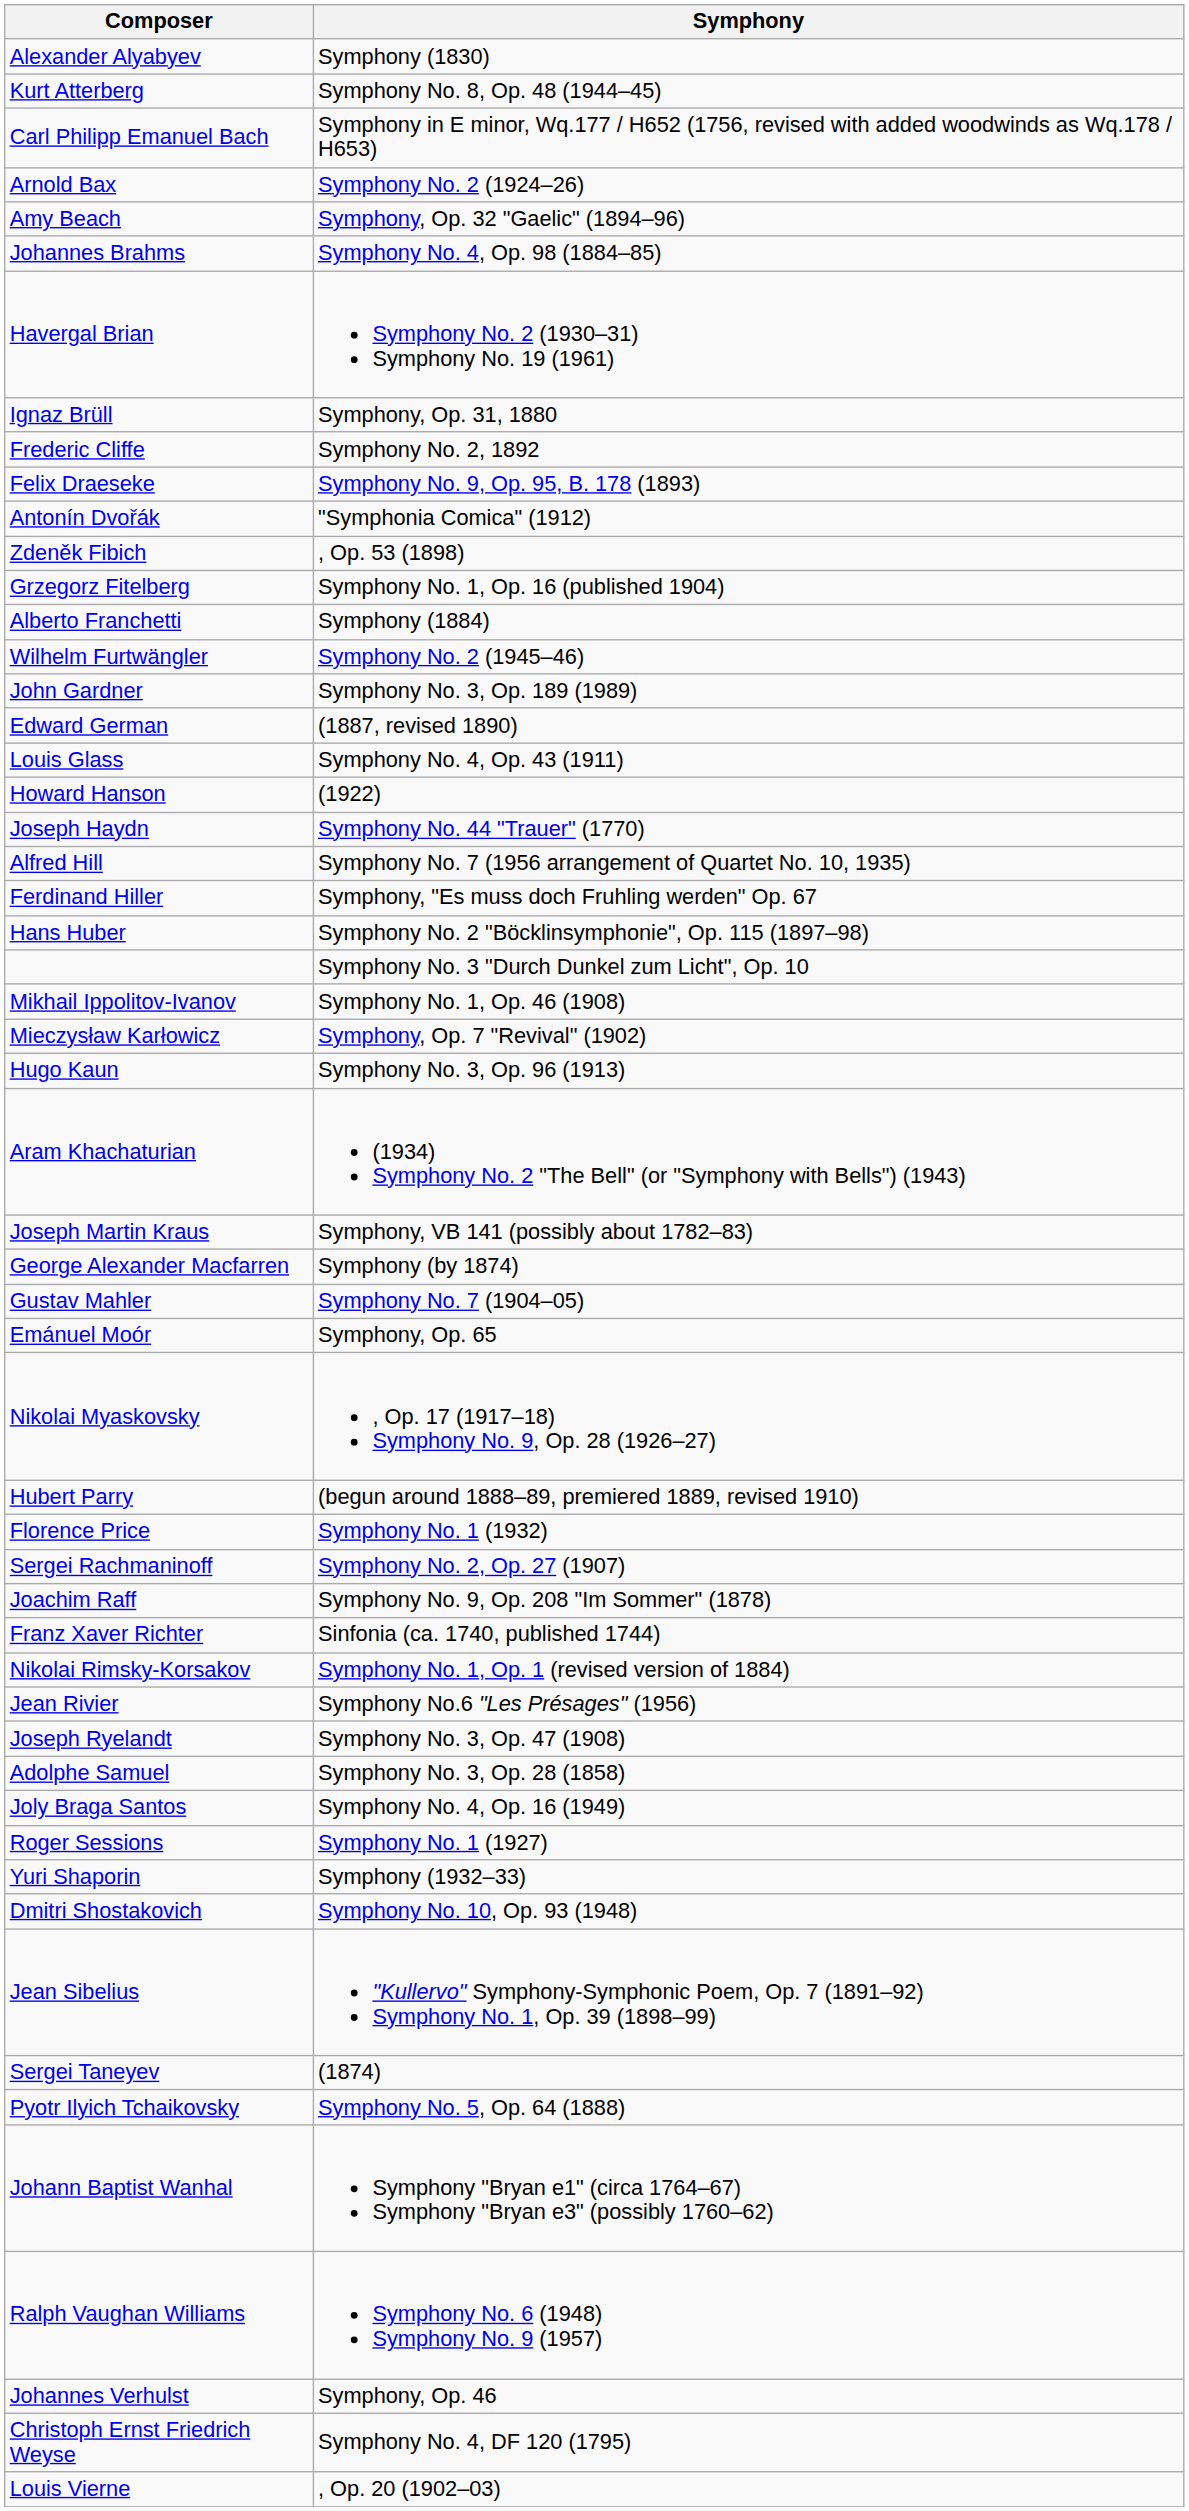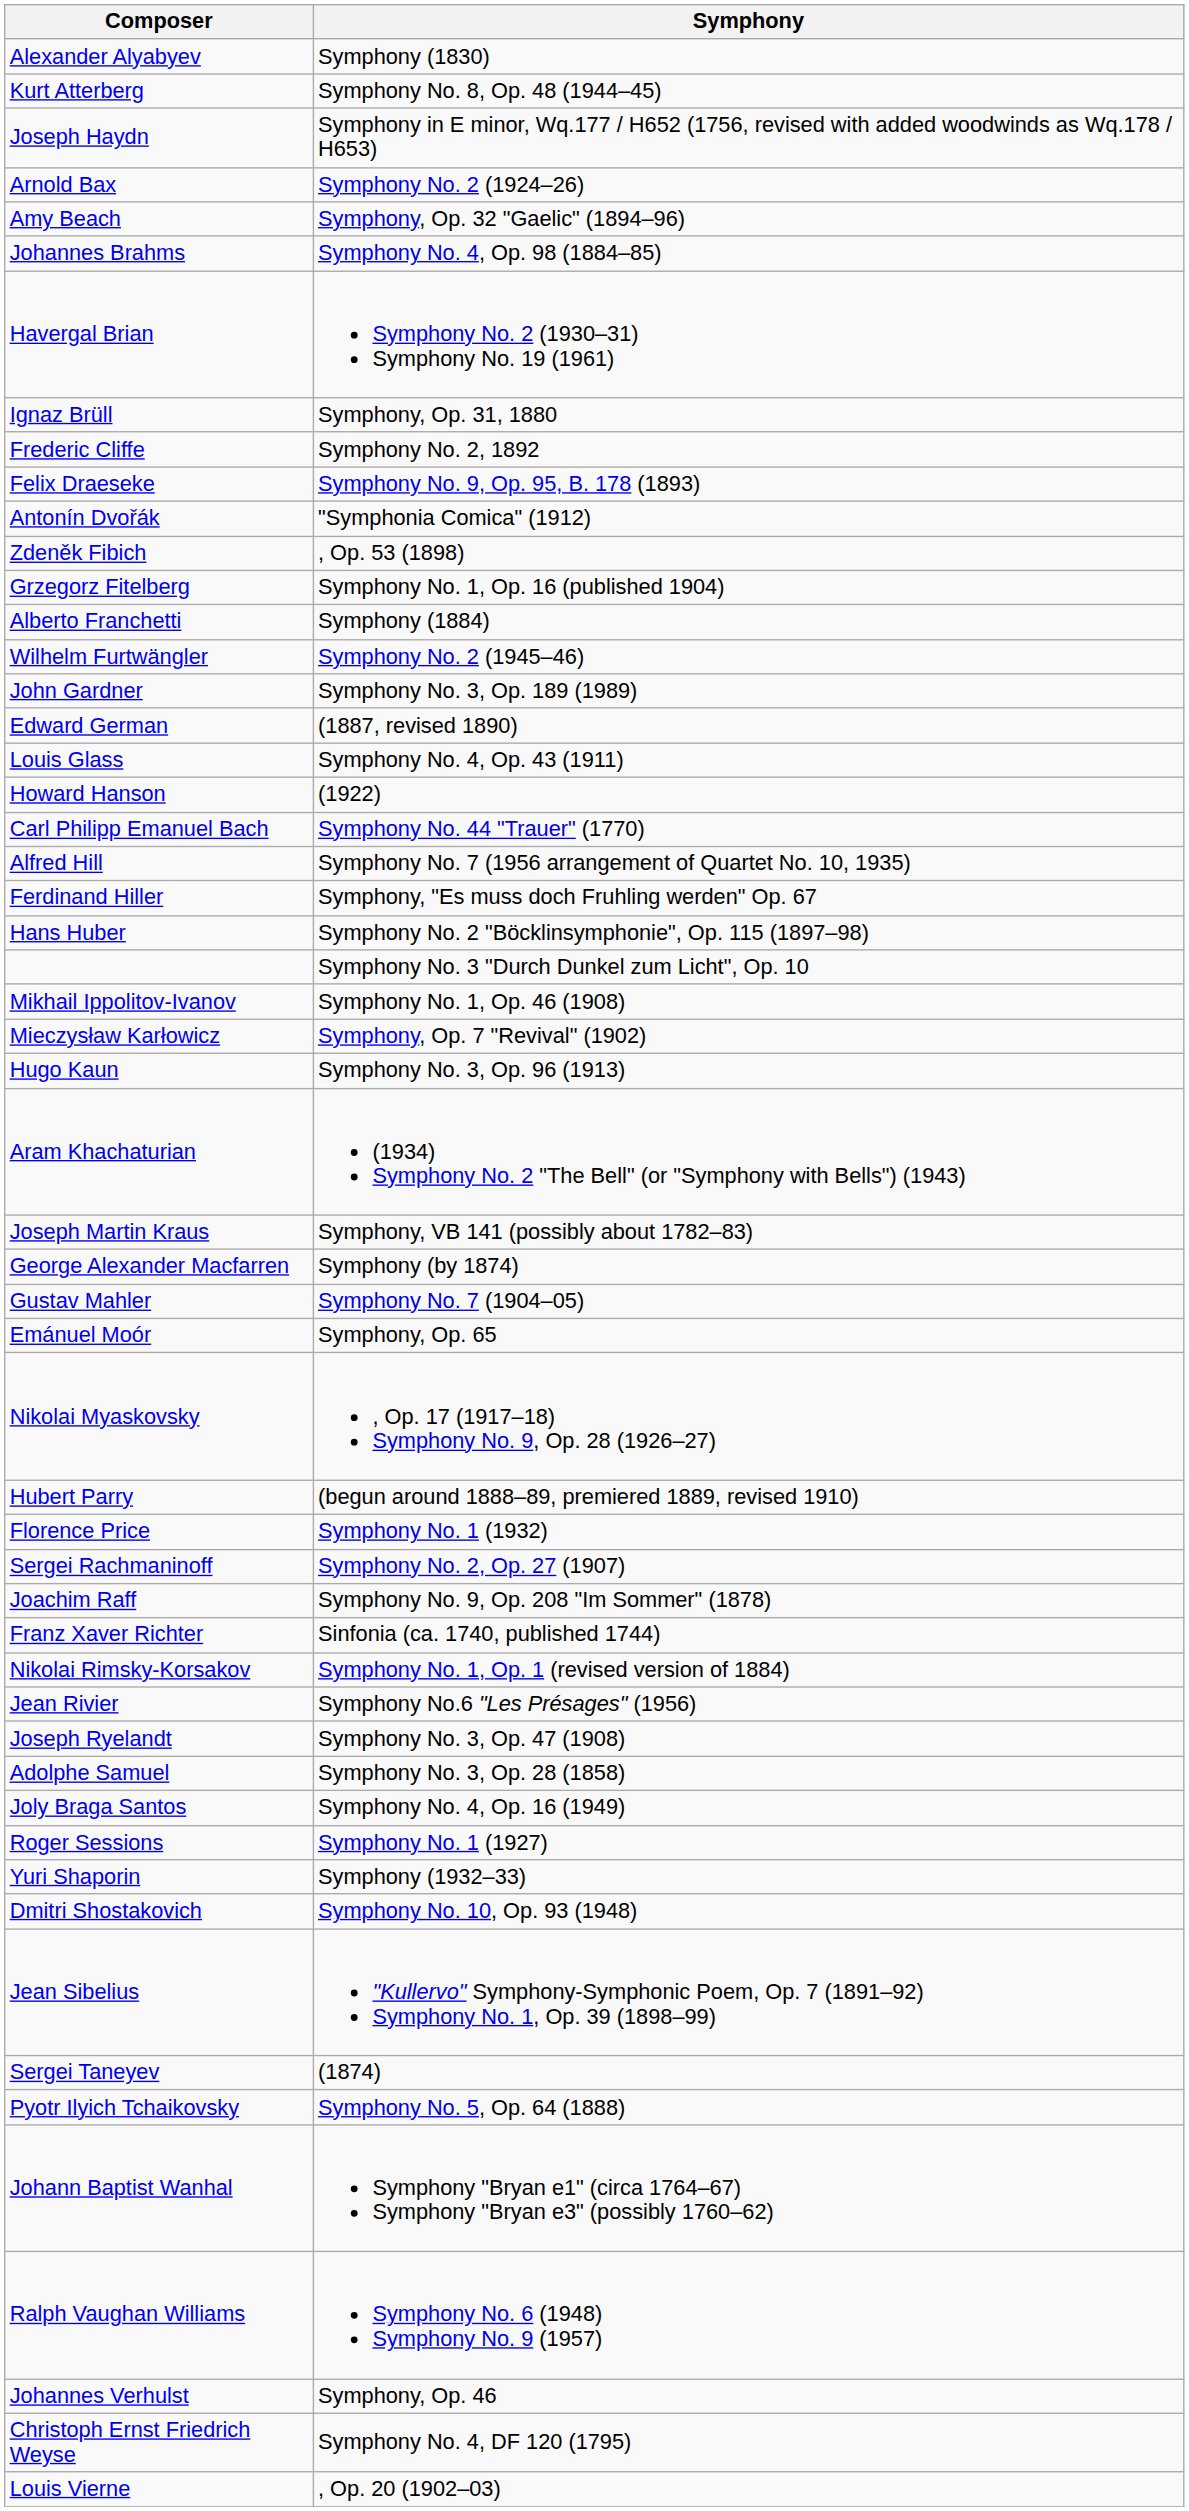(139, 137) Carl Philipp Emanuel Bach -> (79, 137) Joseph Haydn
(79, 828) Joseph Haydn -> (139, 828) Carl Philipp Emanuel Bach
